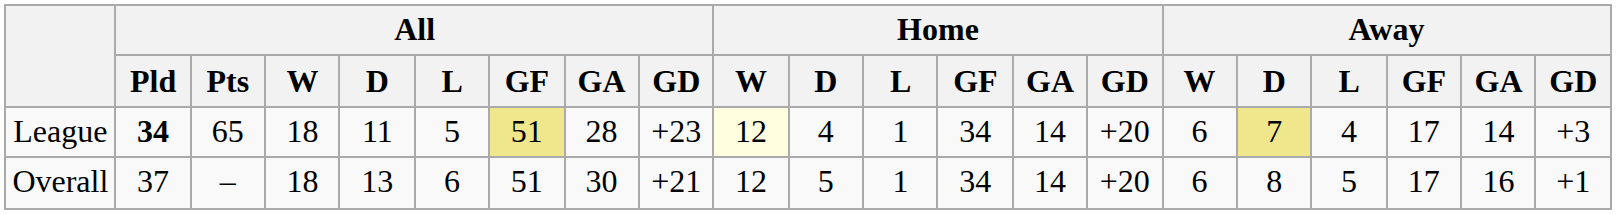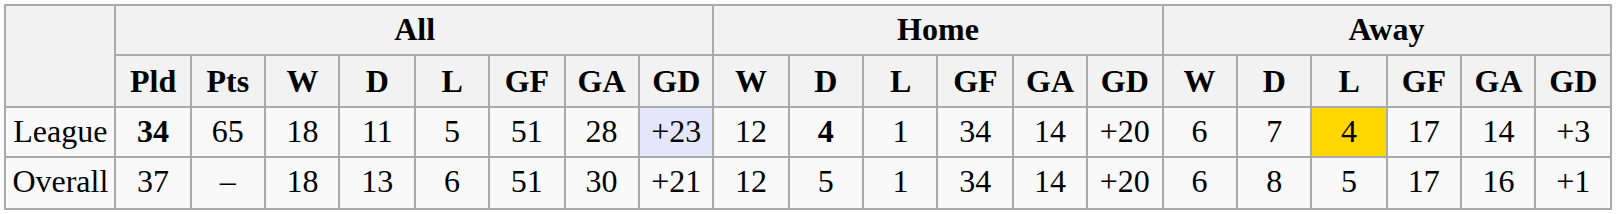(527, 131) khaki background -> (527, 131) no background
(676, 131) no background -> (676, 131) lavender background
(751, 131) lightyellow background -> (751, 131) no background
(826, 131) normal -> (826, 131) bold
(1274, 131) khaki background -> (1274, 131) no background
(1349, 131) no background -> (1349, 131) gold background
